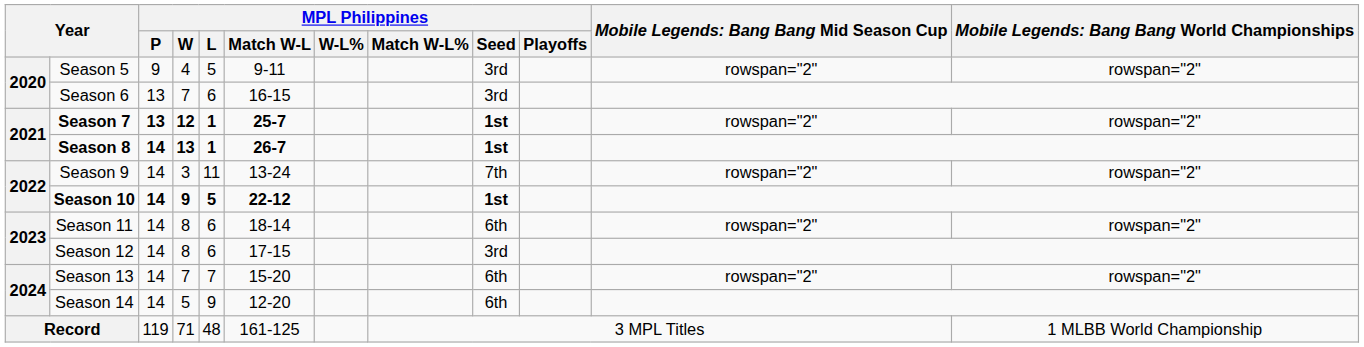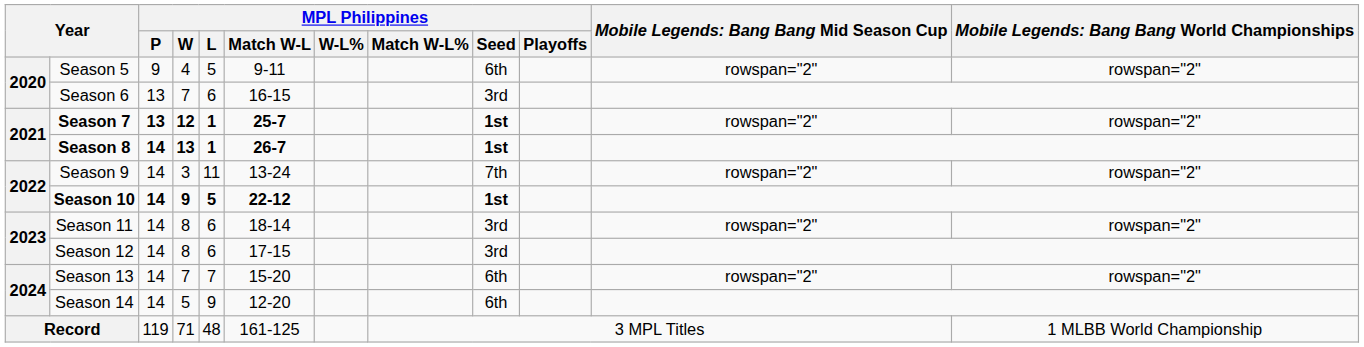(496, 70) 3rd -> (496, 70) 6th
(496, 225) 6th -> (496, 225) 3rd
